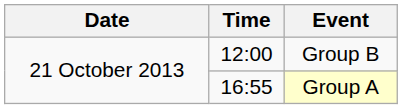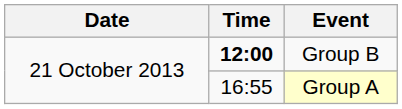(247, 53) normal -> (247, 53) bold
